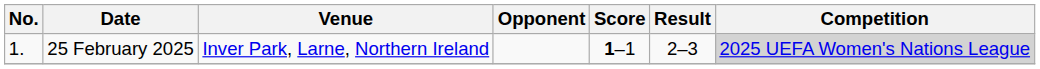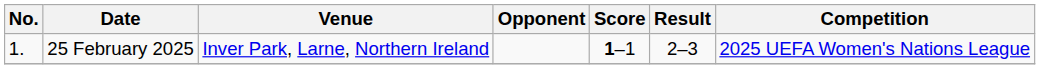(875, 48) lightgrey background -> (875, 48) no background
